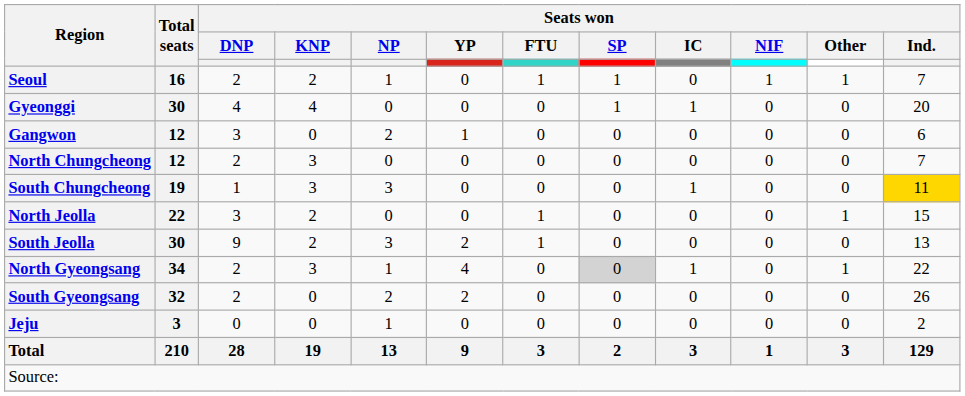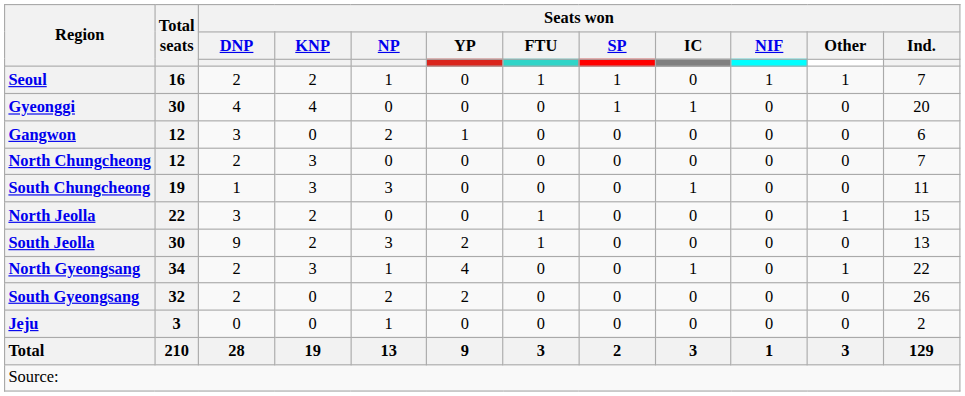(921, 188) gold background -> (921, 188) no background
(617, 269) lightgrey background -> (617, 269) no background
